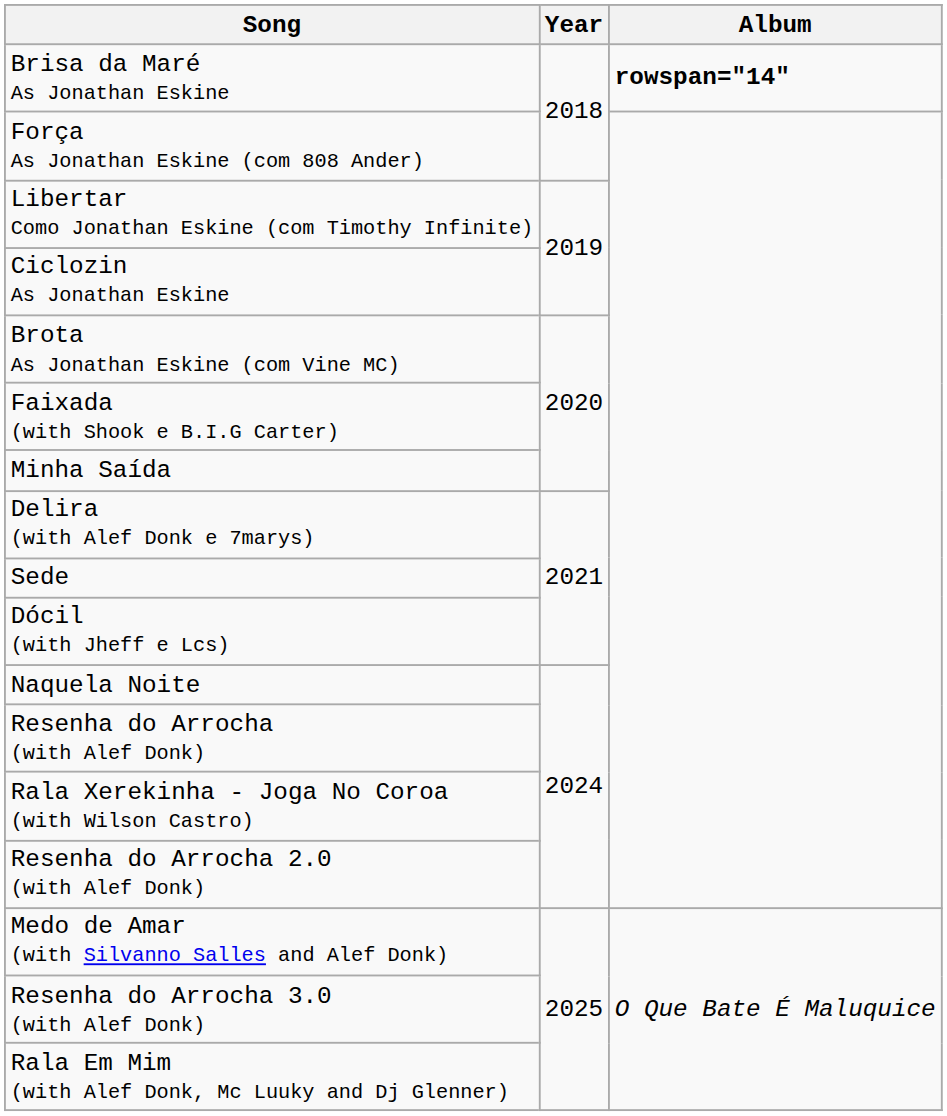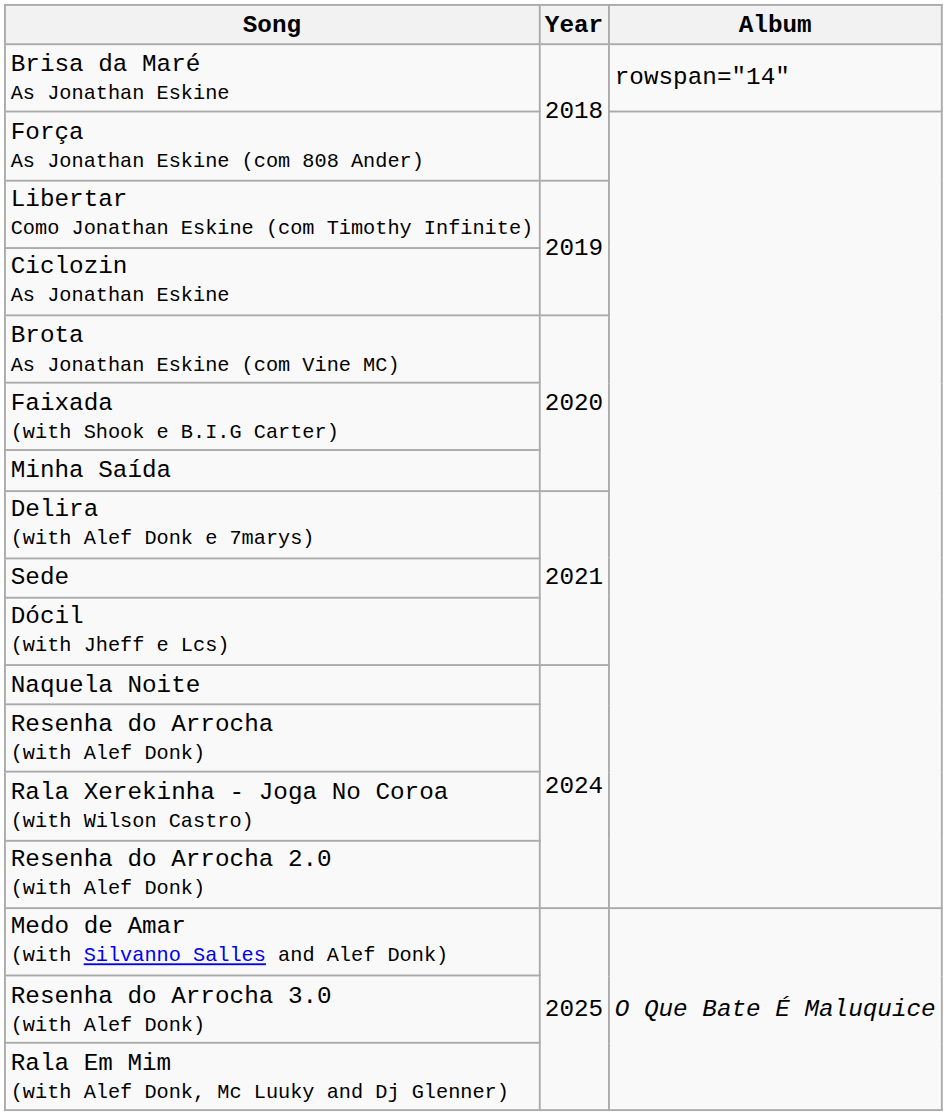(702, 78) bold -> (702, 78) normal
